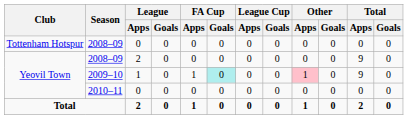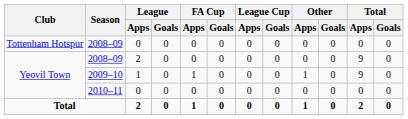(221, 75) paleturquoise background -> (221, 75) no background
(305, 75) pink background -> (305, 75) no background
